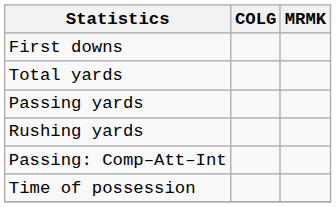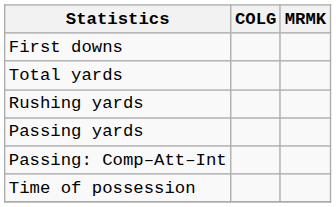rows swapped: (76, 132) <-> (76, 104)
